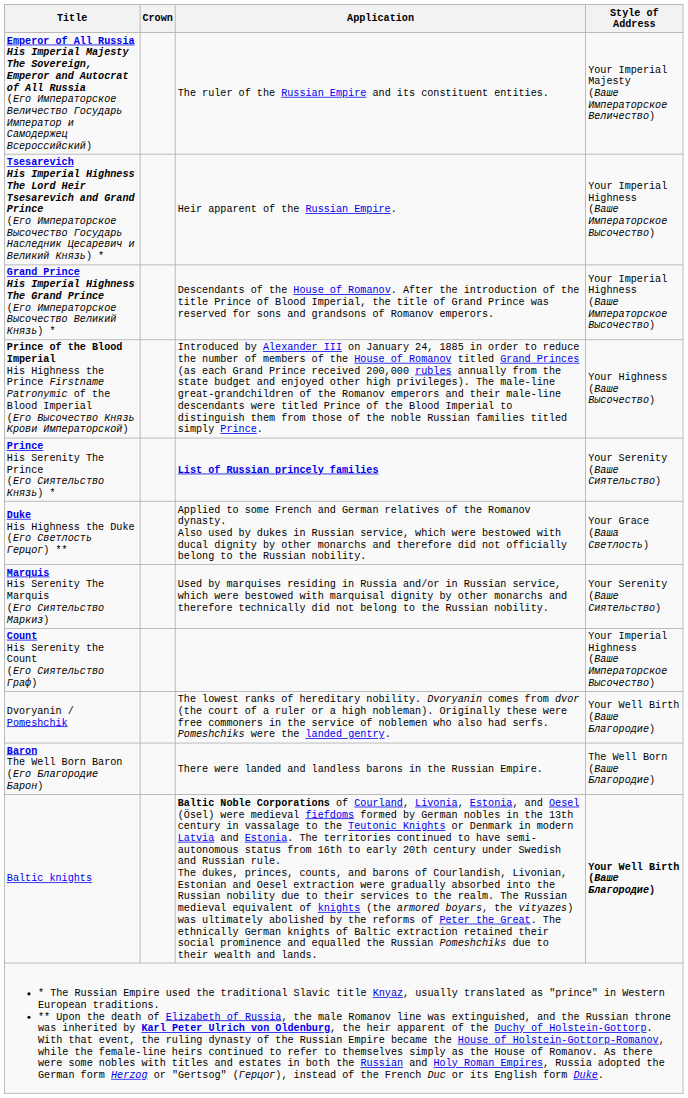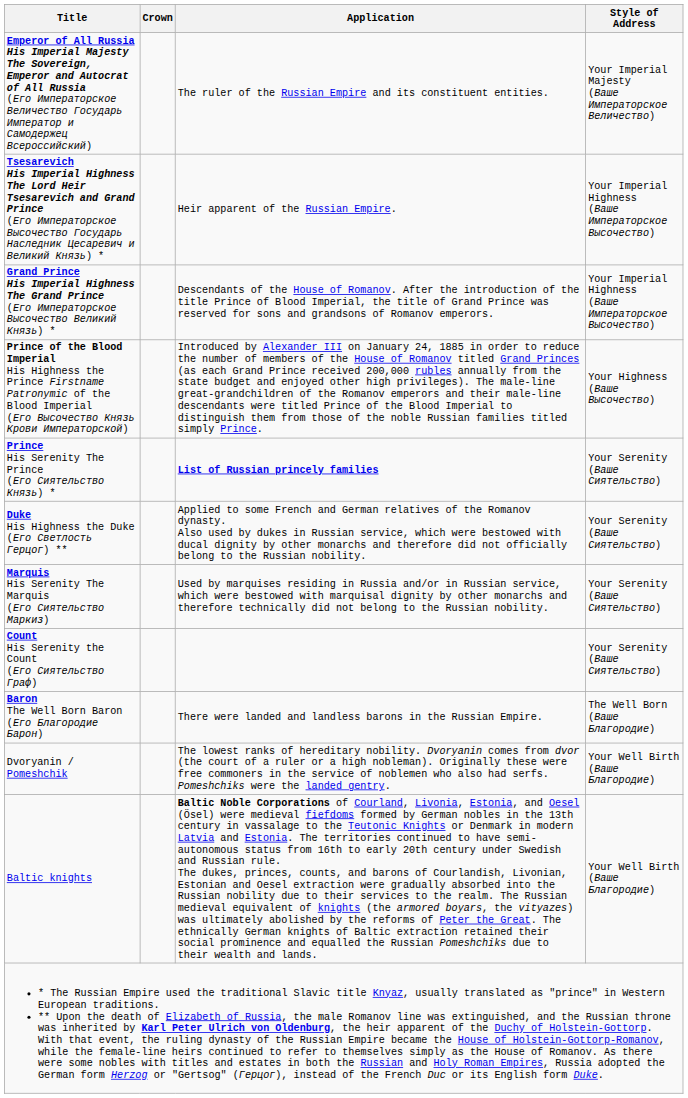(619, 533) Your Grace (Ваша Светлость) -> (628, 533) Your Serenity (Ваше Сиятельство)
(628, 660) Your Imperial Highness (Ваше Императорское Высочество) -> (628, 660) Your Serenity (Ваше Сиятельство)
rows swapped: (65, 769) <-> (40, 717)
(634, 879) bold -> (634, 879) normal
